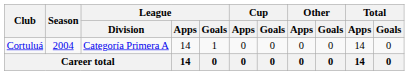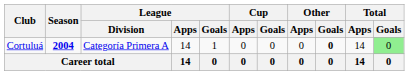(63, 45) normal -> (63, 45) bold
(331, 45) normal -> (331, 45) bold
(389, 45) no background -> (389, 45) lightgreen background
